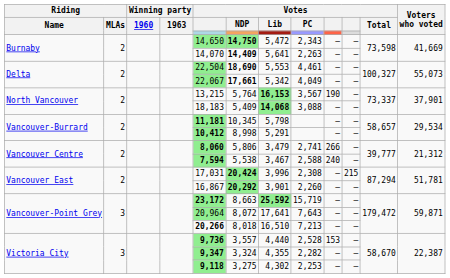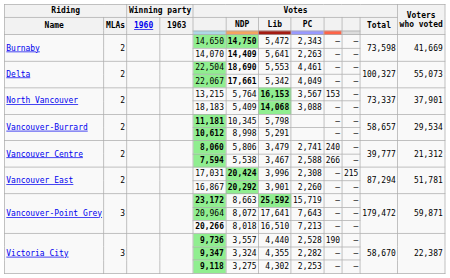(333, 94) 190 -> (333, 94) 153
(210, 134) 10,412 -> (210, 134) 10,612
(333, 147) 266 -> (333, 147) 240
(333, 161) 240 -> (333, 161) 266
(333, 240) 153 -> (333, 240) 190
